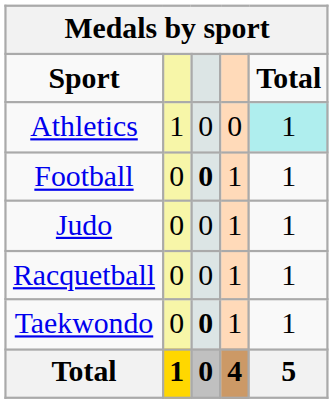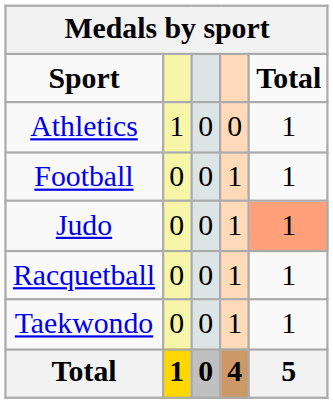(289, 127) paleturquoise background -> (289, 127) no background
(206, 176) bold -> (206, 176) normal
(289, 225) no background -> (289, 225) lightsalmon background
(206, 323) bold -> (206, 323) normal
